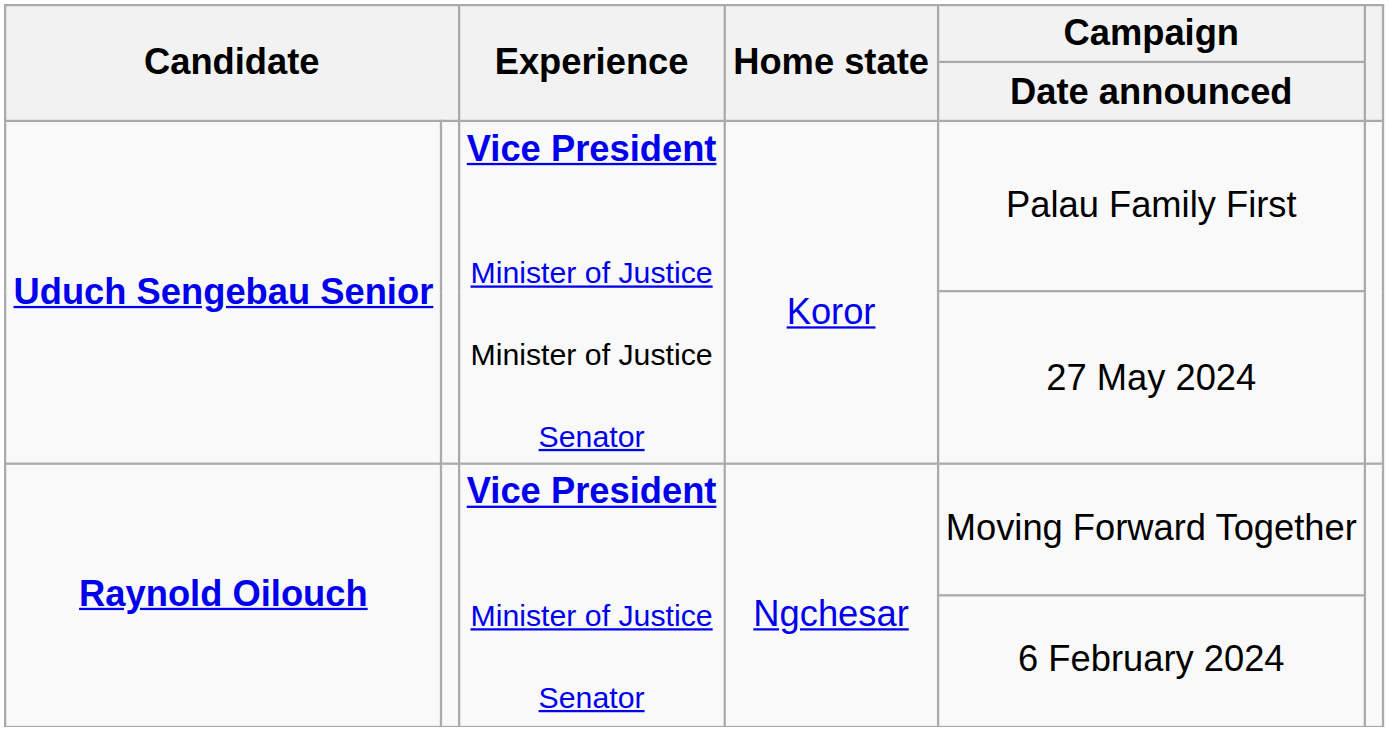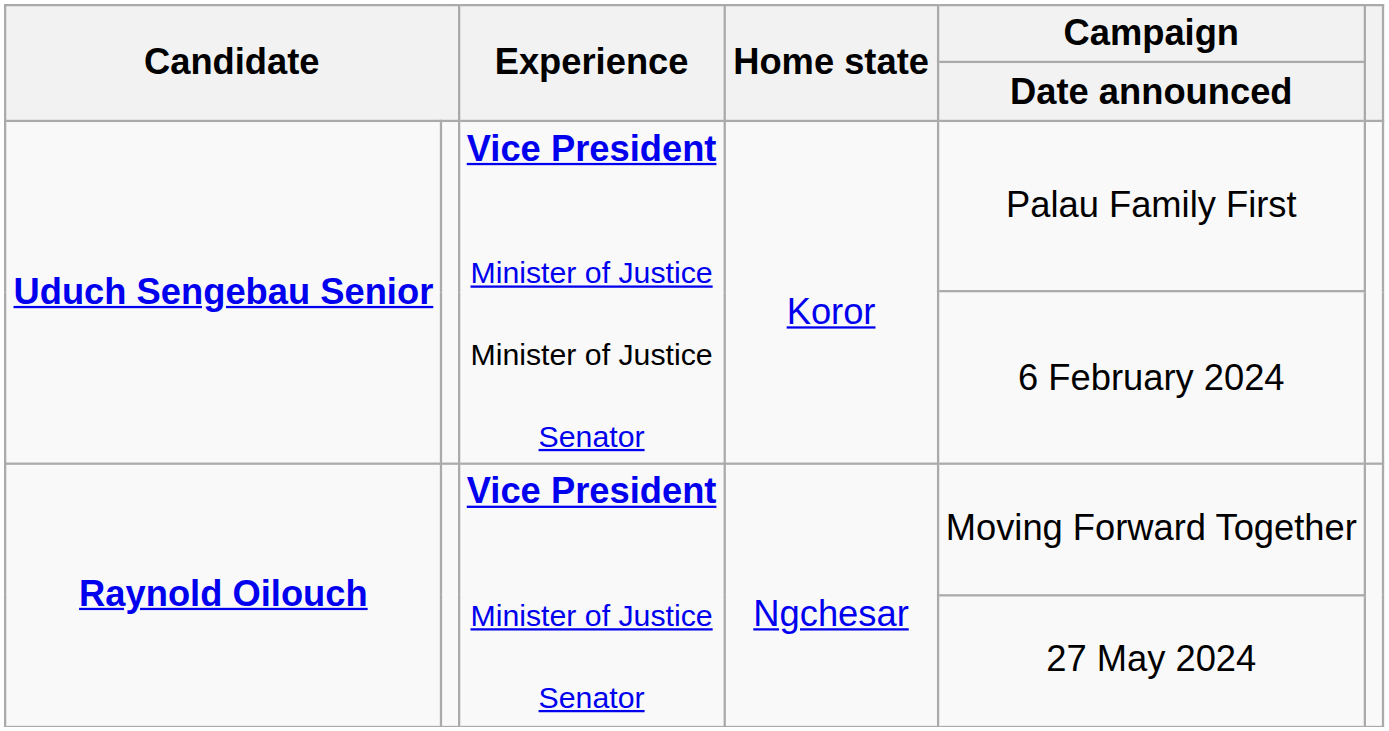(1151, 377) 27 May 2024 -> (1151, 377) 6 February 2024
(1151, 659) 6 February 2024 -> (1151, 659) 27 May 2024
